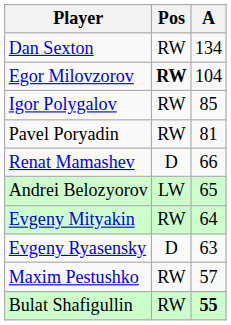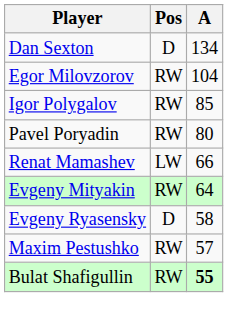(171, 47) RW -> (168, 47) D
(171, 76) bold -> (168, 76) normal
(209, 133) 81 -> (204, 133) 80
(171, 162) D -> (168, 162) LW
- row: (78, 190)
(209, 248) 63 -> (204, 219) 58
